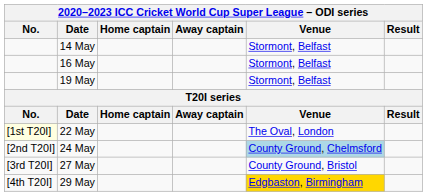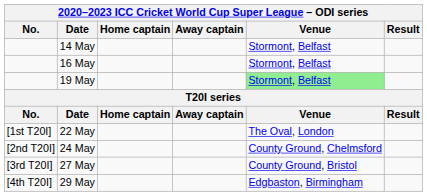(290, 81) no background -> (290, 81) lightgreen background
(29, 132) lightyellow background -> (29, 132) no background
(315, 149) lightblue background -> (315, 149) no background
(306, 183) gold background -> (306, 183) no background
